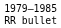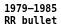(32, 14) normal -> (32, 14) bold
